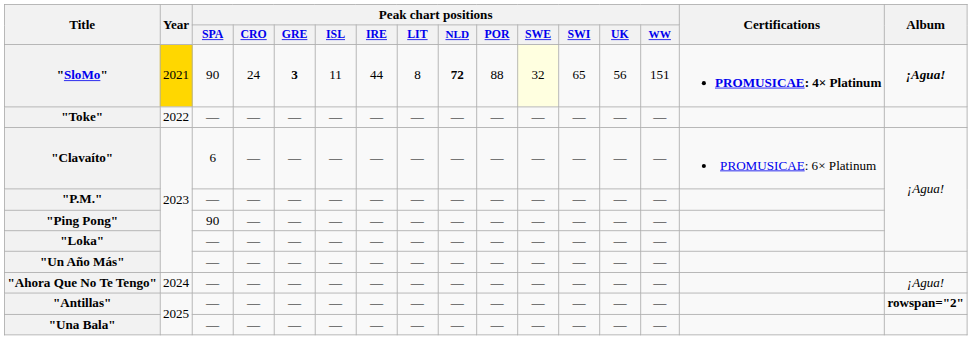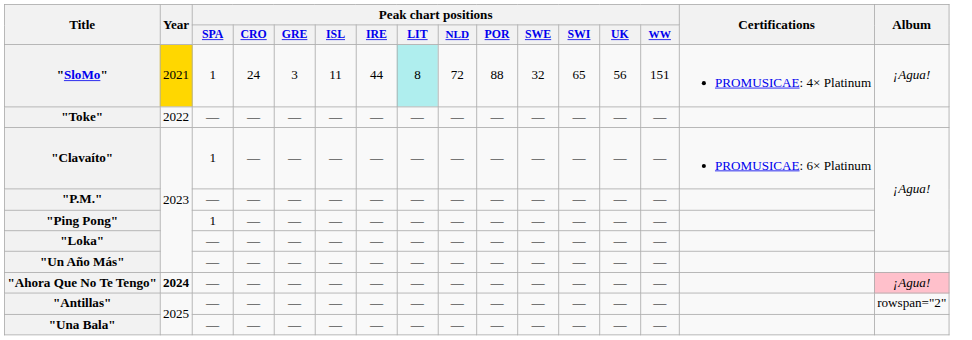(213, 75) 90 -> (213, 75) 1
(295, 75) bold -> (295, 75) normal
(417, 75) no background -> (417, 75) paleturquoise background
(457, 75) bold -> (457, 75) normal
(538, 75) lightyellow background -> (538, 75) no background
(782, 83) bold -> (777, 83) normal
(926, 75) bold -> (912, 75) normal
(213, 158) 6 -> (213, 158) 1
(213, 220) 90 -> (213, 220) 1
(176, 282) normal -> (176, 282) bold
(926, 282) no background -> (912, 282) pink background
(926, 303) bold -> (912, 303) normal
